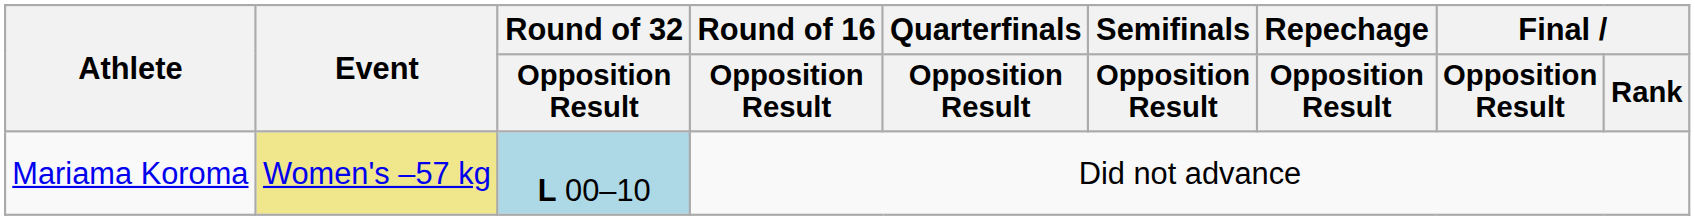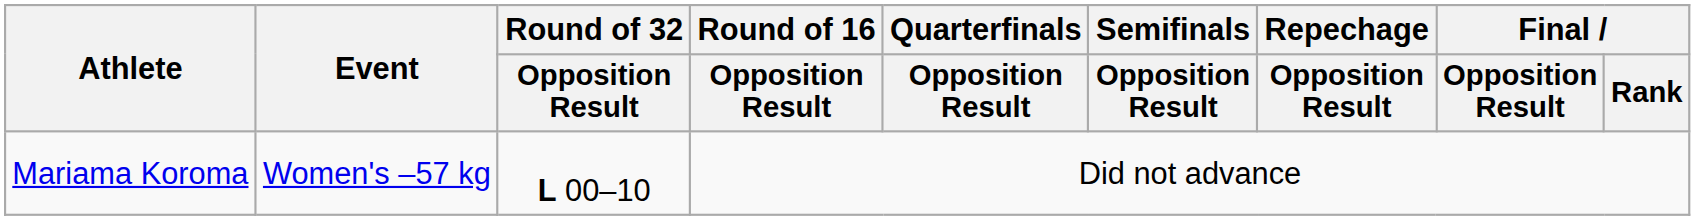(377, 174) khaki background -> (377, 174) no background
(594, 191) lightblue background -> (594, 191) no background
